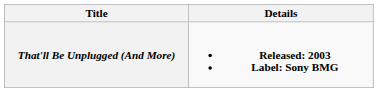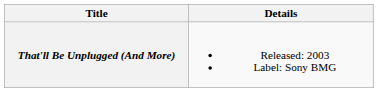(281, 61) bold -> (281, 61) normal
